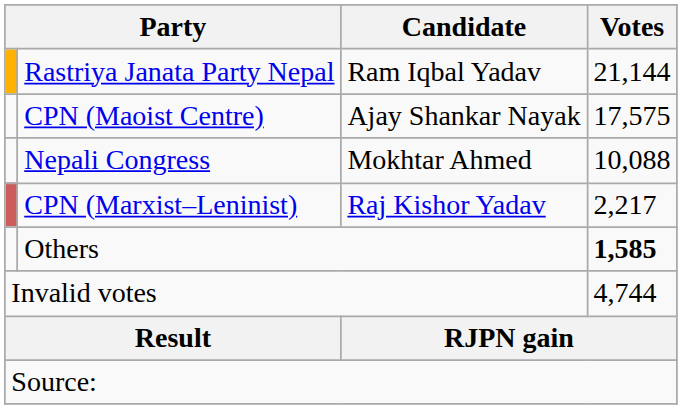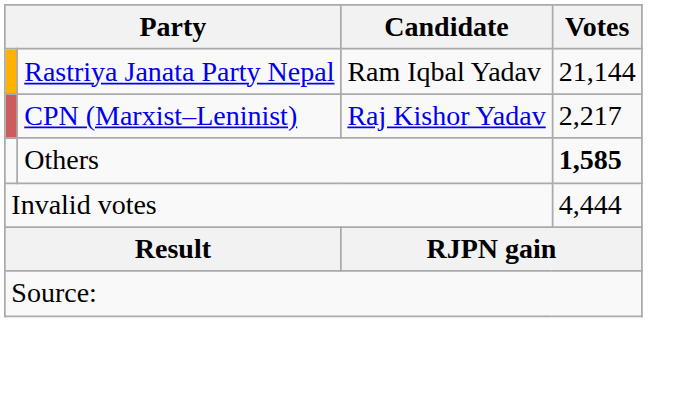- row: (144, 115)
- row: (117, 159)
(625, 293) 4,744 -> (590, 204) 4,444
